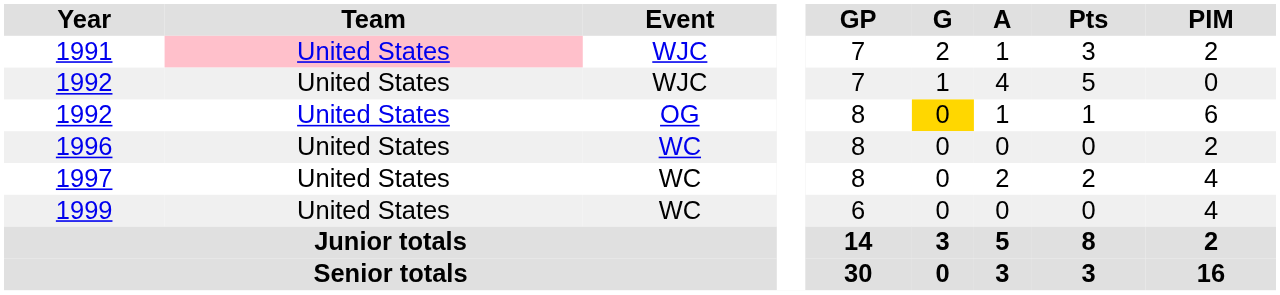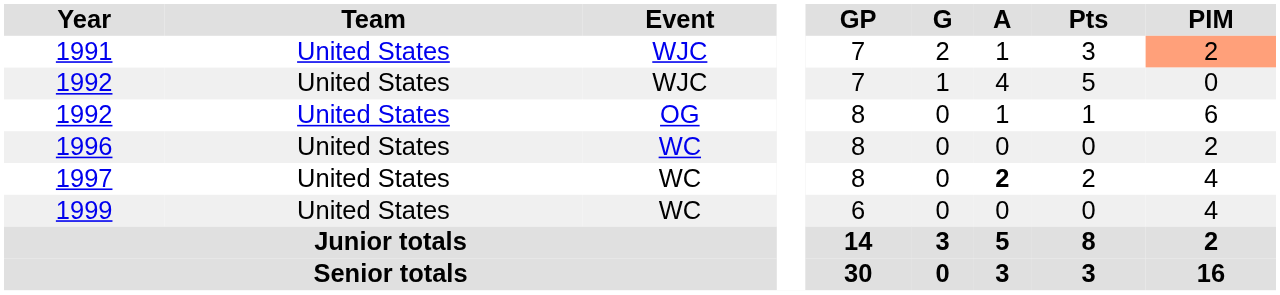(373, 51) pink background -> (373, 51) no background
(1211, 51) no background -> (1211, 51) lightsalmon background
(943, 115) gold background -> (943, 115) no background
(1002, 178) normal -> (1002, 178) bold
